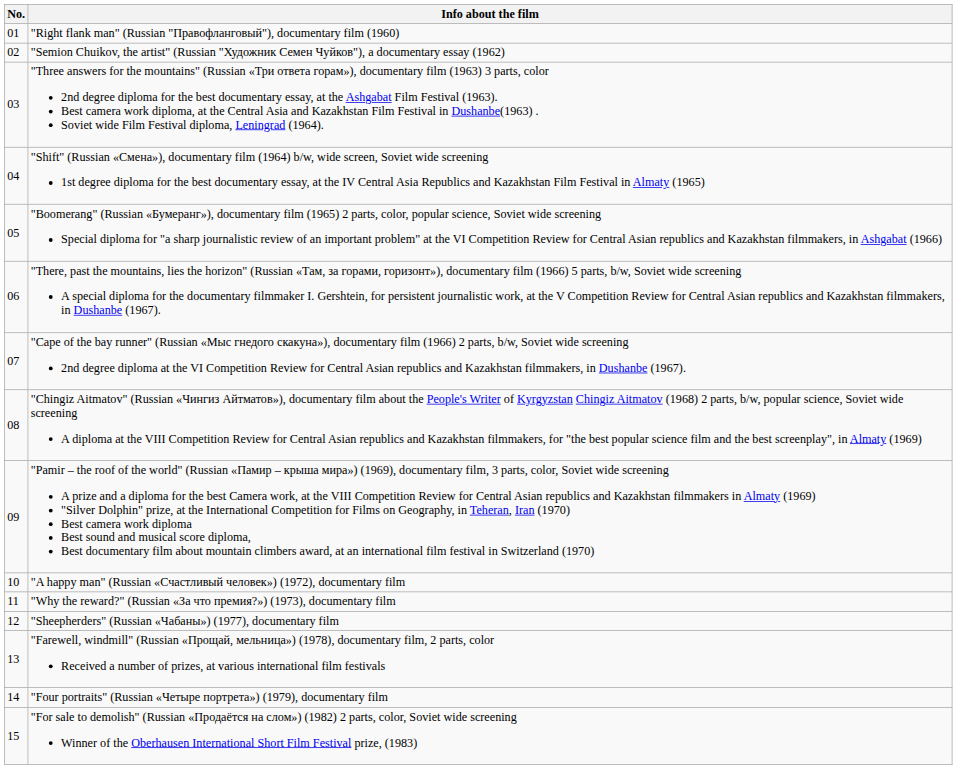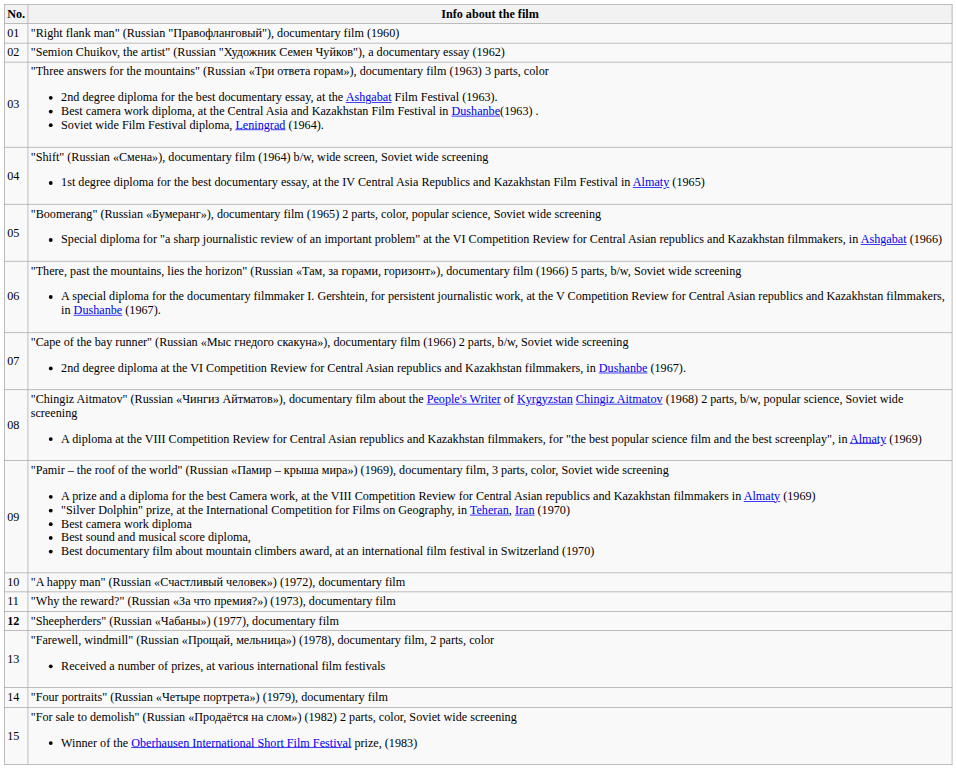(13, 621) normal -> (13, 621) bold
